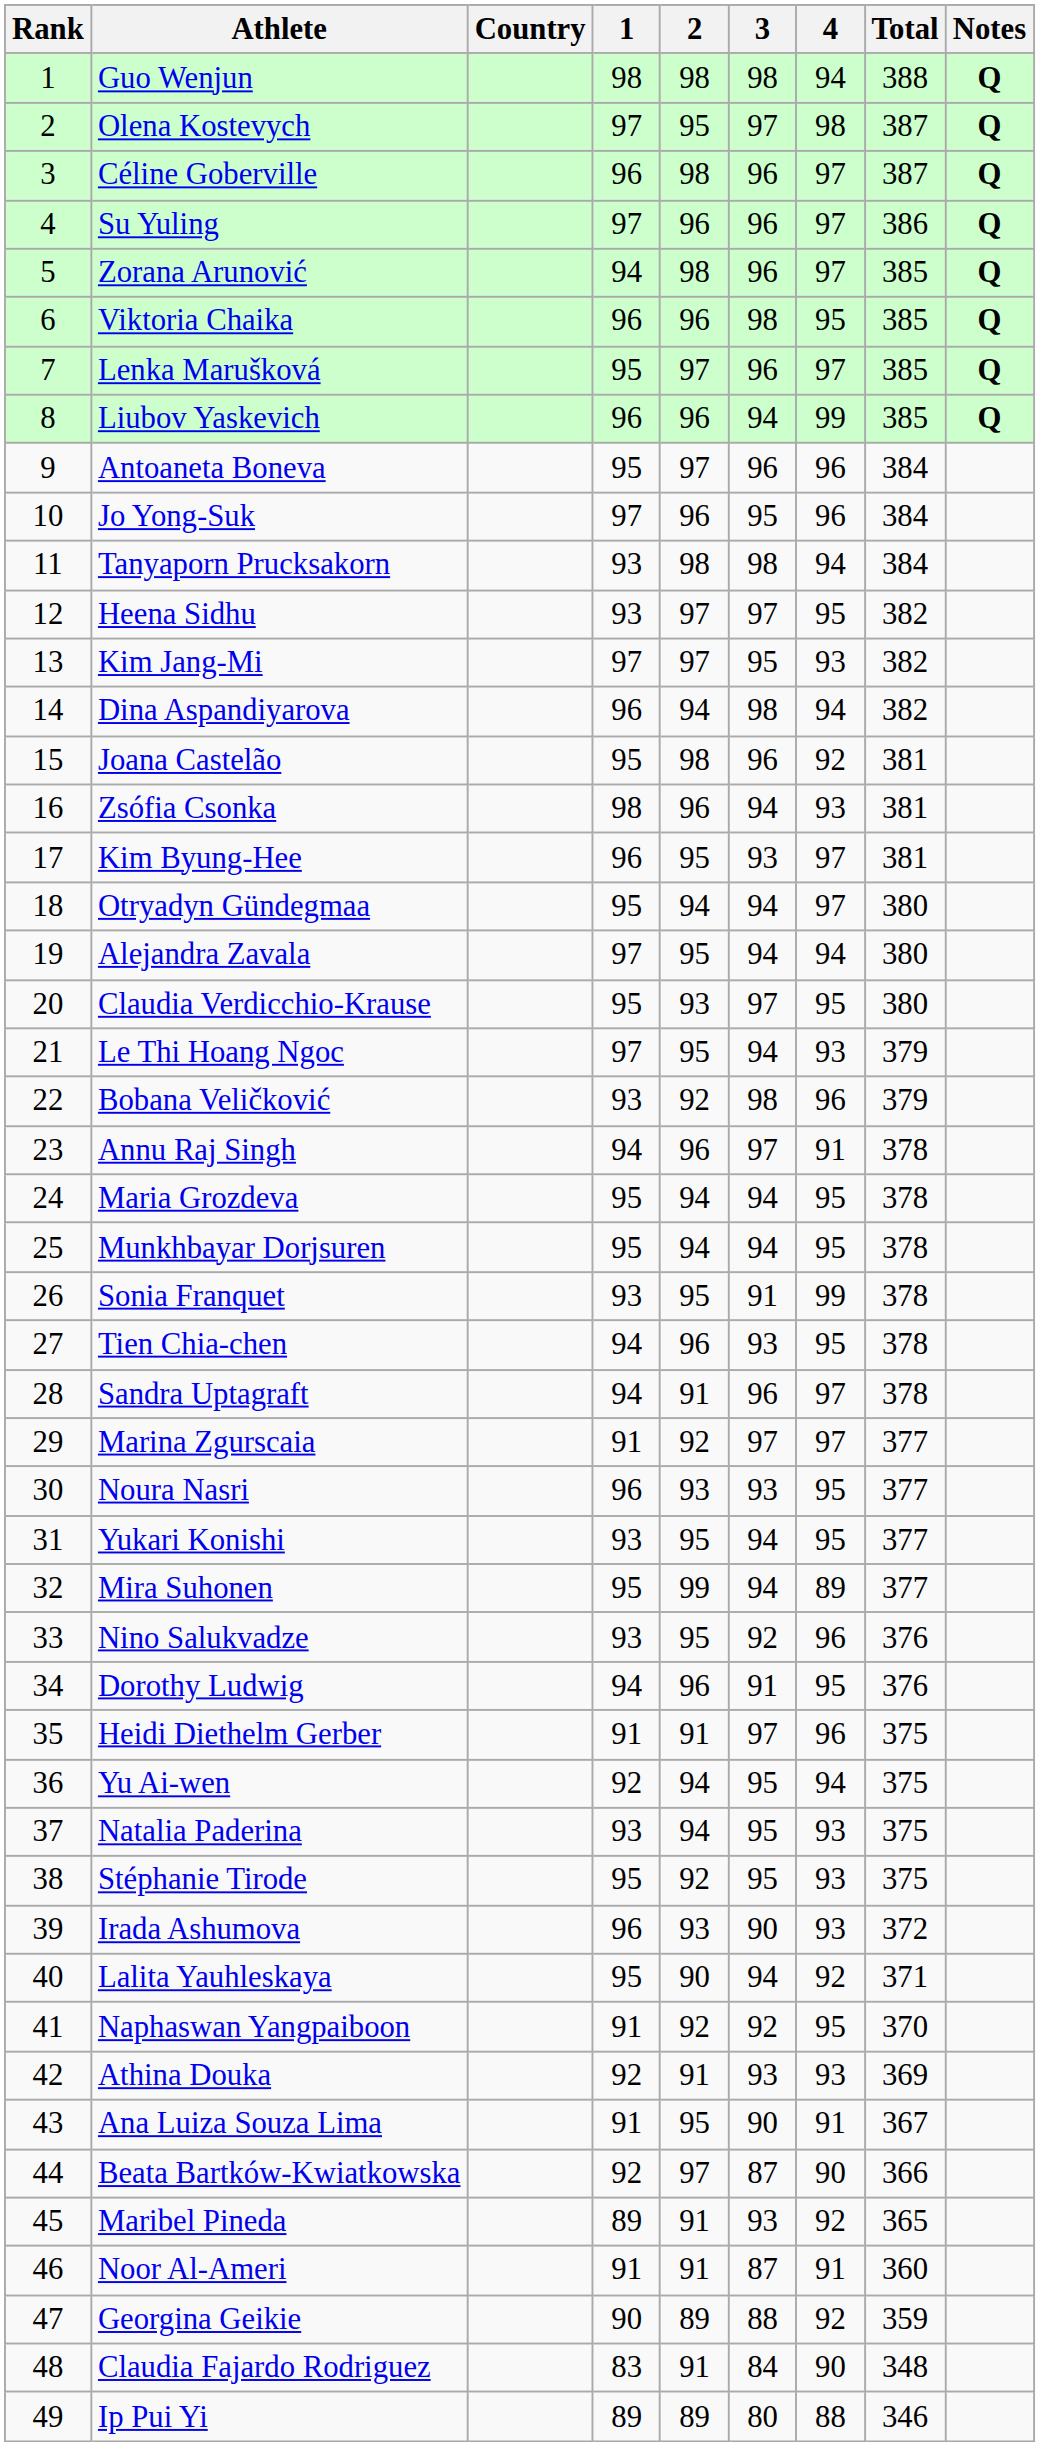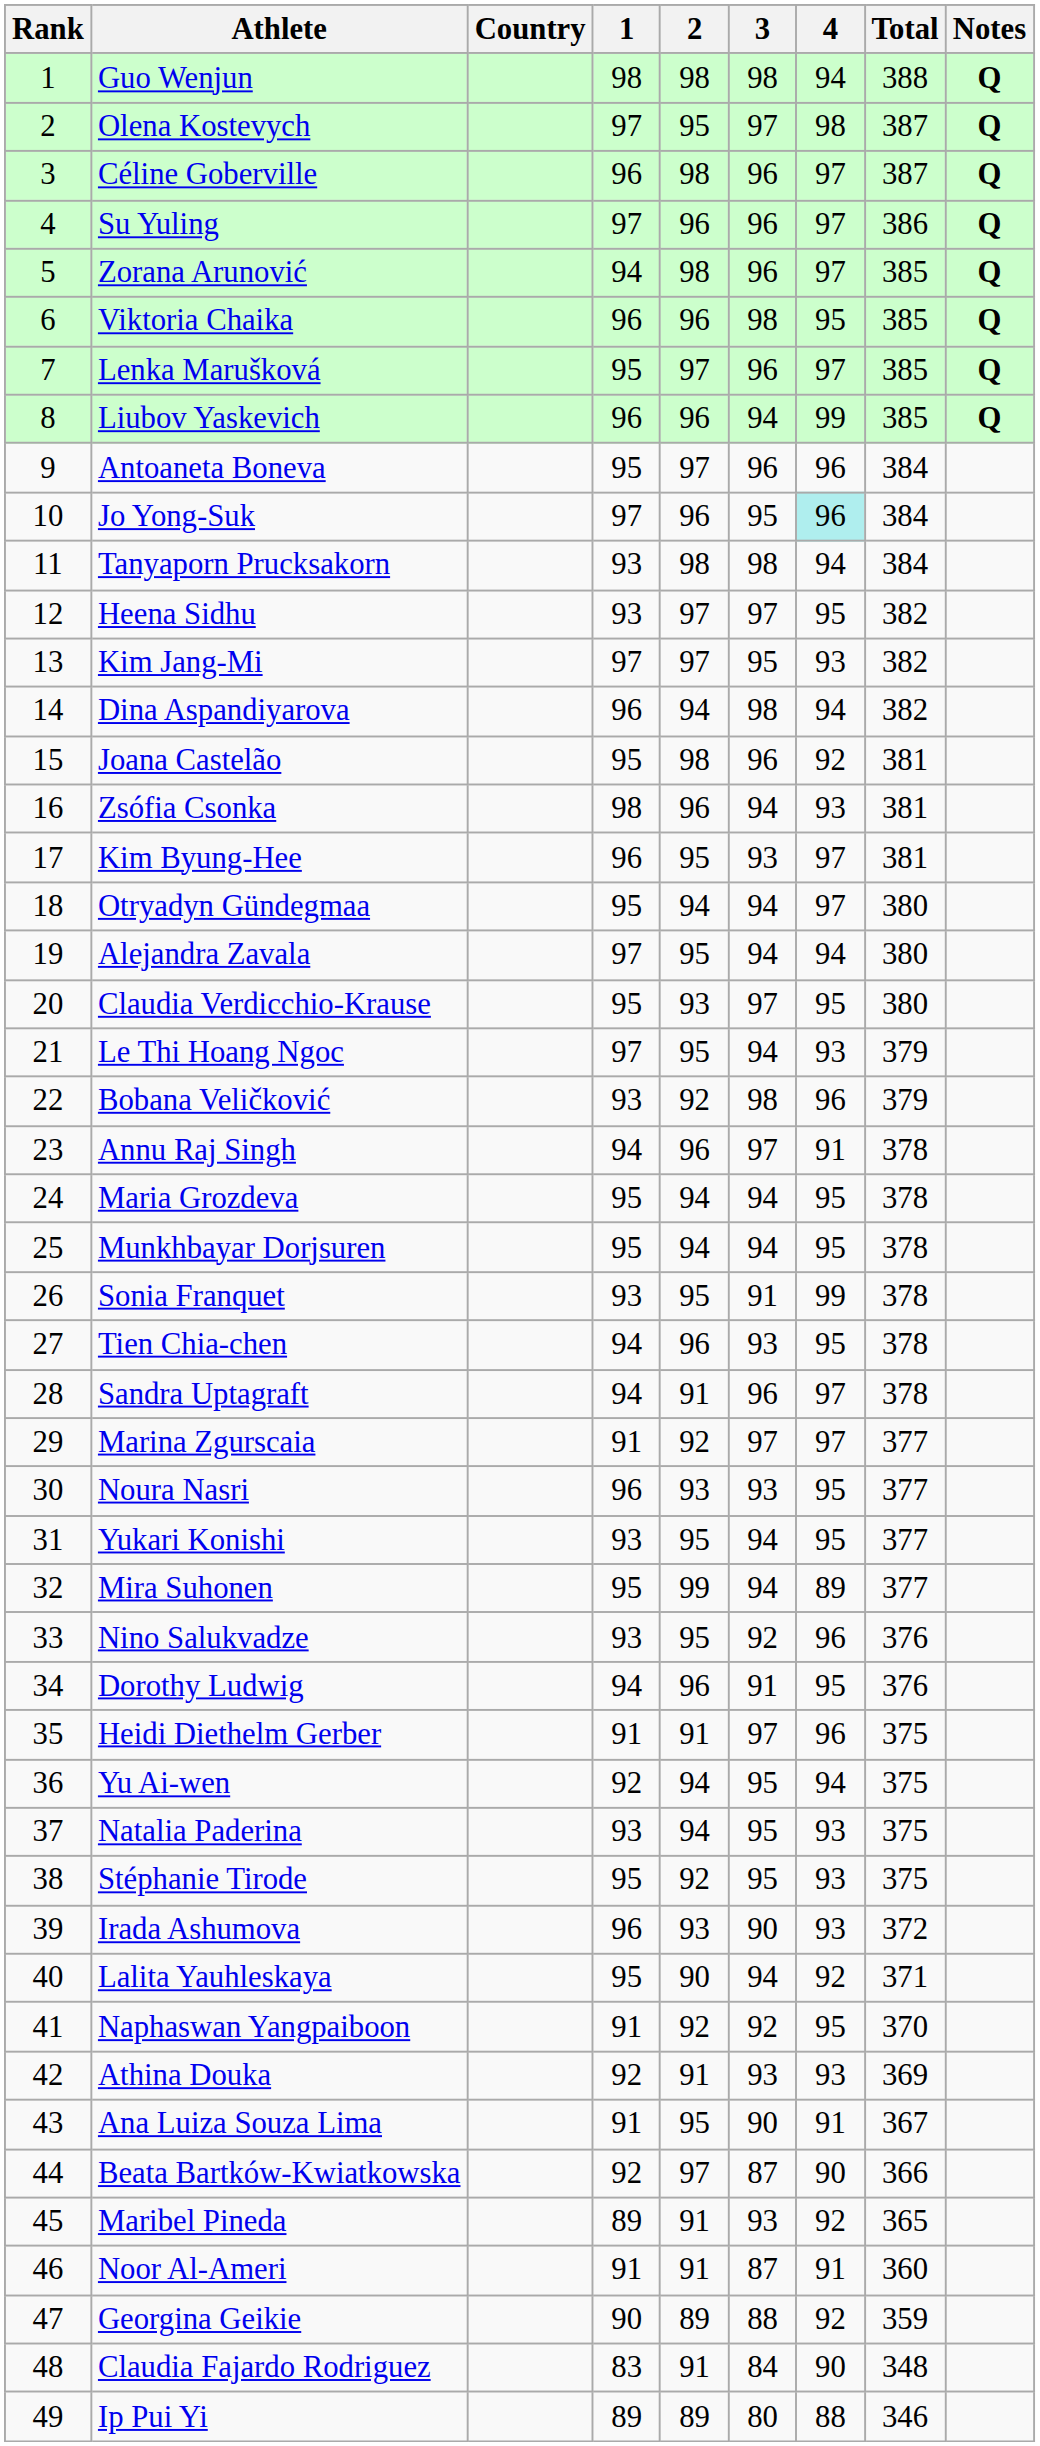(830, 516) no background -> (830, 516) paleturquoise background
